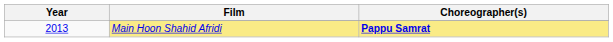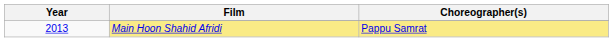(396, 28) bold -> (394, 28) normal
